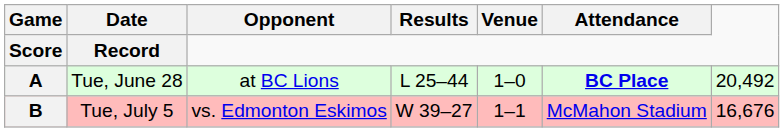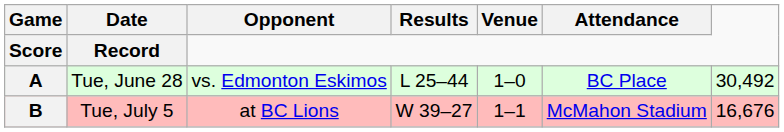(289, 80) at BC Lions -> (289, 80) vs. Edmonton Eskimos
(627, 80) bold -> (627, 80) normal
(745, 80) 20,492 -> (745, 80) 30,492
(289, 111) vs. Edmonton Eskimos -> (289, 111) at BC Lions
